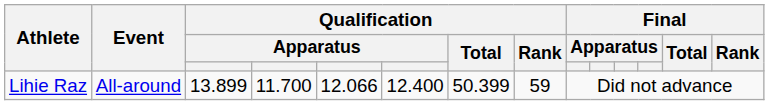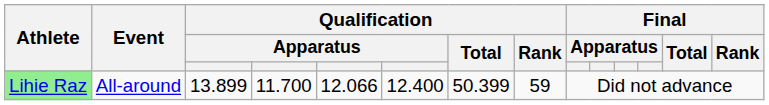(48, 86) no background -> (48, 86) lightgreen background
